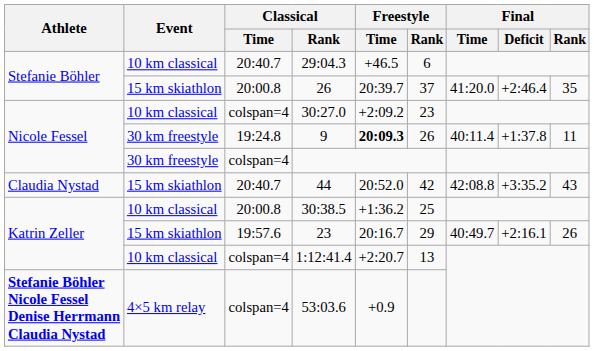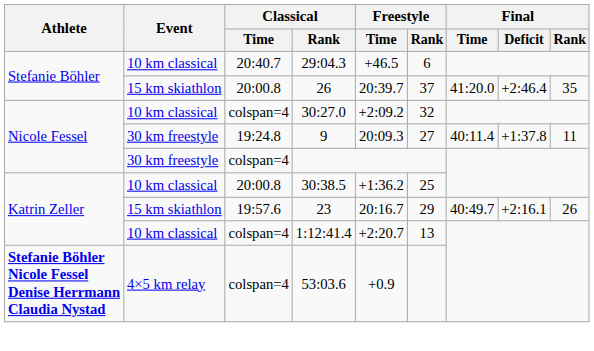(427, 112) 23 -> (427, 112) 32
(381, 136) bold -> (381, 136) normal
(427, 136) 26 -> (427, 136) 27
- row: (324, 185)
